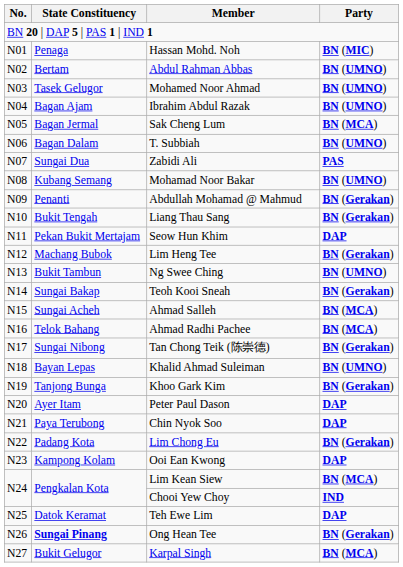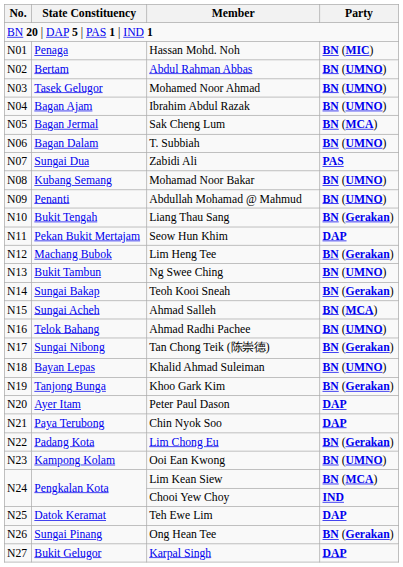(358, 198) BN (Gerakan) -> (354, 198) BN (UMNO)
(350, 328) BN (MCA) -> (354, 328) BN (UMNO)
(335, 460) DAP -> (354, 460) BN (UMNO)
(71, 534) bold -> (68, 534) normal
(350, 553) BN (MCA) -> (335, 553) DAP
